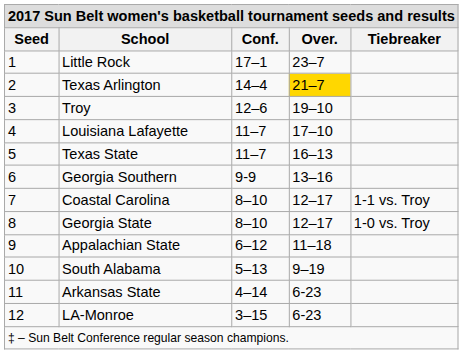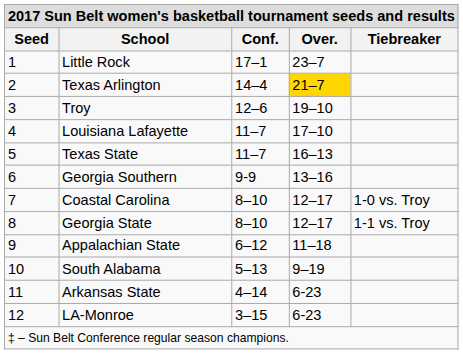(392, 200) 1-1 vs. Troy -> (392, 200) 1-0 vs. Troy
(392, 223) 1-0 vs. Troy -> (392, 223) 1-1 vs. Troy
